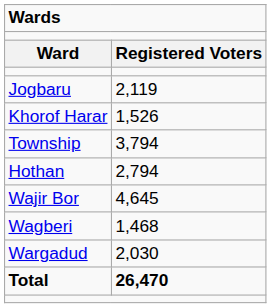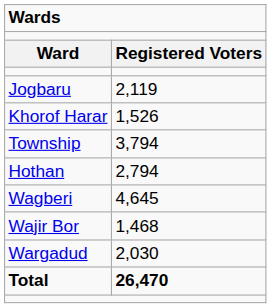(44, 198) Wajir Bor -> (40, 198) Wagberi
(40, 225) Wagberi -> (44, 225) Wajir Bor
